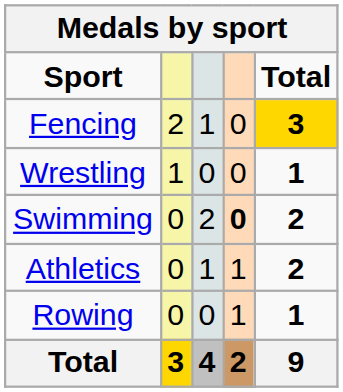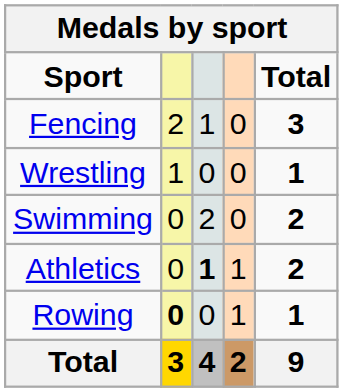(296, 124) gold background -> (296, 124) no background
(238, 220) bold -> (238, 220) normal
(207, 267) normal -> (207, 267) bold
(176, 315) normal -> (176, 315) bold
